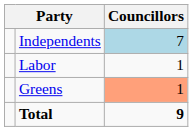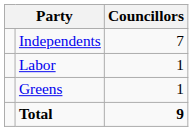(180, 41) lightblue background -> (180, 41) no background
(180, 89) lightsalmon background -> (180, 89) no background
